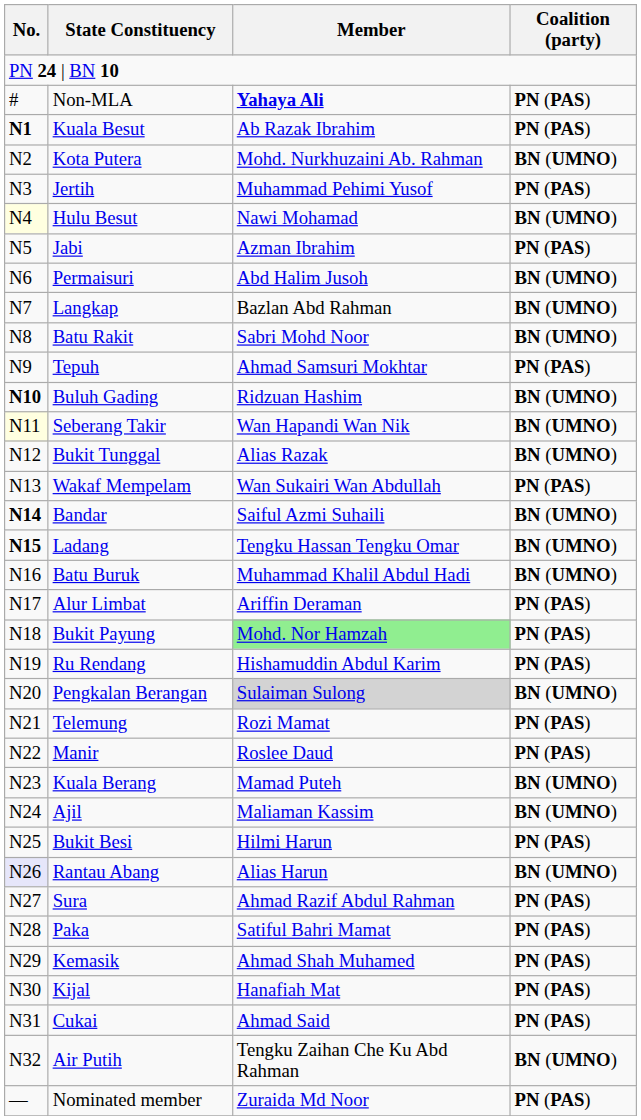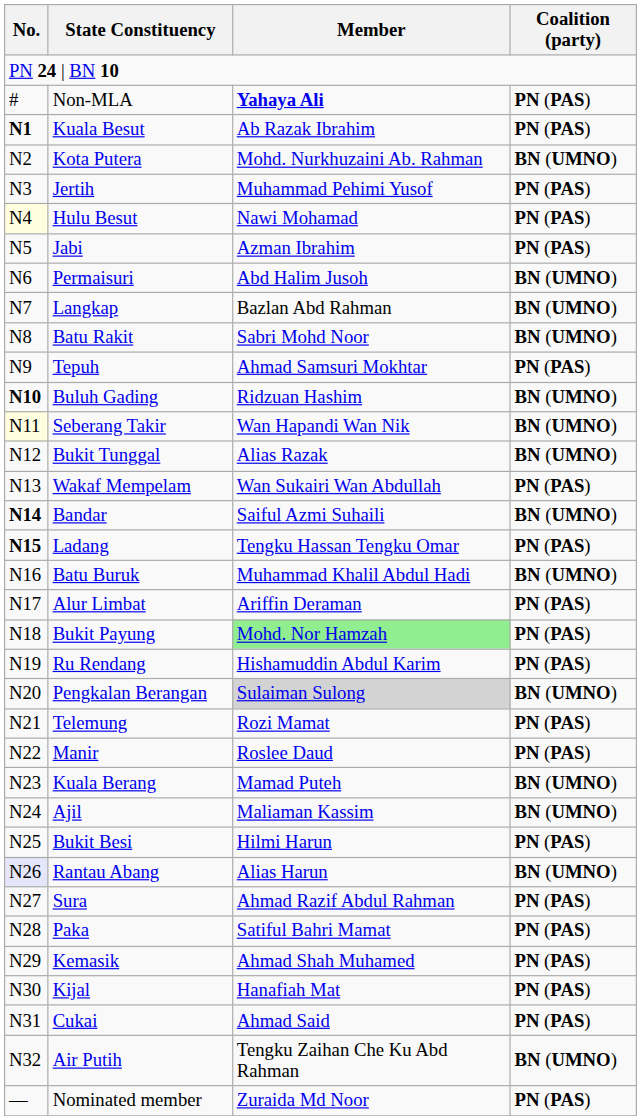(566, 218) BN (UMNO) -> (553, 218) PN (PAS)
(566, 545) BN (UMNO) -> (553, 545) PN (PAS)
